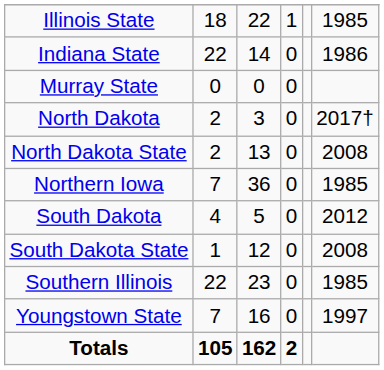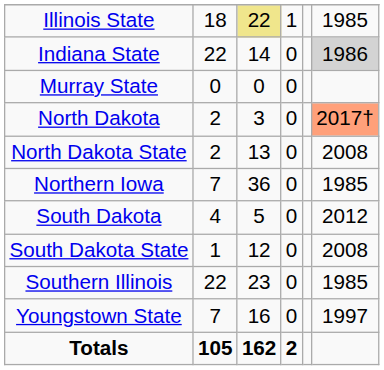(259, 20) no background -> (259, 20) khaki background
(345, 53) no background -> (345, 53) lightgrey background
(345, 119) no background -> (345, 119) lightsalmon background
